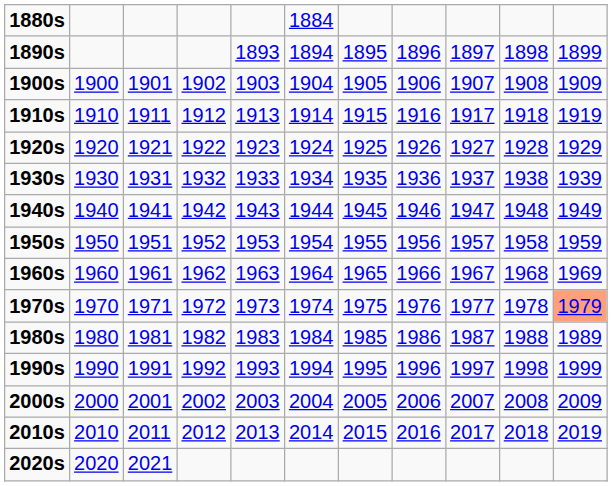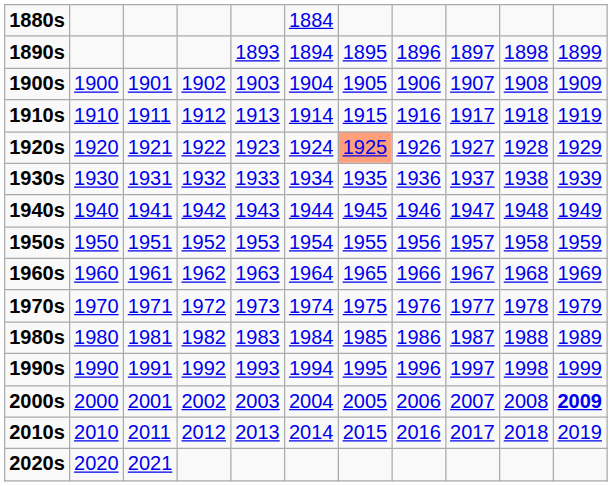(365, 147) no background -> (365, 147) lightsalmon background
(580, 305) lightsalmon background -> (580, 305) no background
(580, 400) normal -> (580, 400) bold
